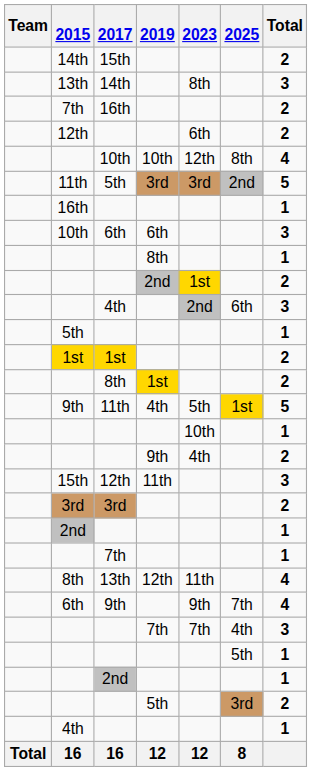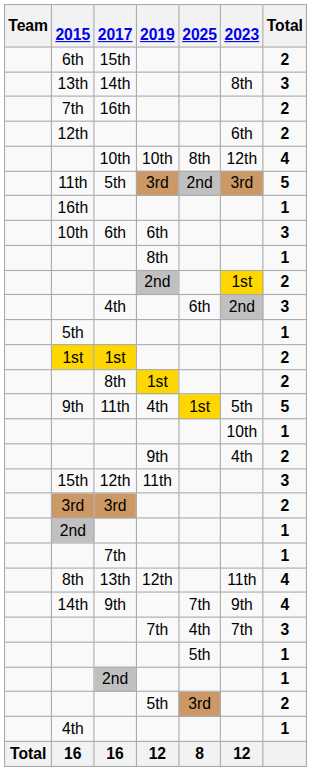columns swapped: (200, 35) <-> (242, 35)
(73, 60) 14th -> (73, 60) 6th
(73, 605) 6th -> (73, 605) 14th
